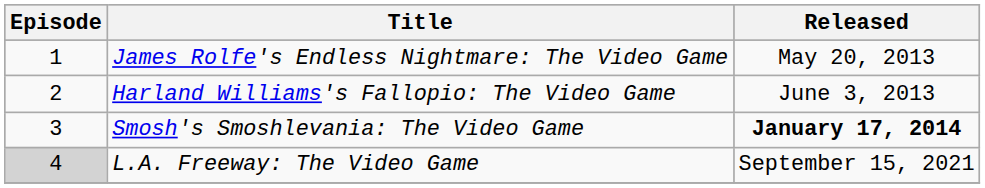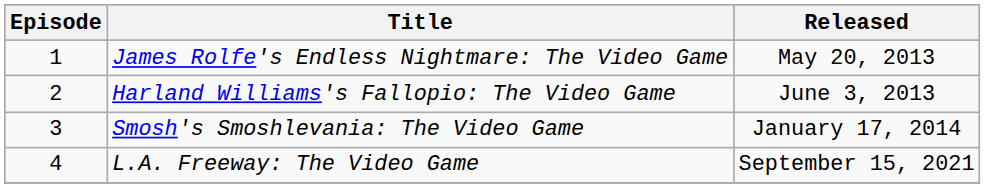(857, 129) bold -> (857, 129) normal
(56, 165) lightgrey background -> (56, 165) no background
